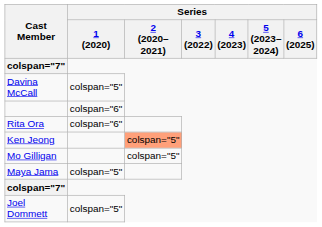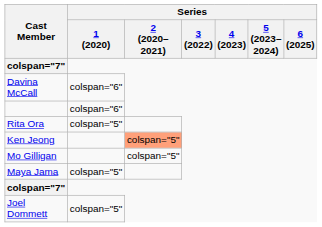(96, 87) colspan="5" -> (96, 87) colspan="6"
(96, 124) colspan="6" -> (96, 124) colspan="5"
